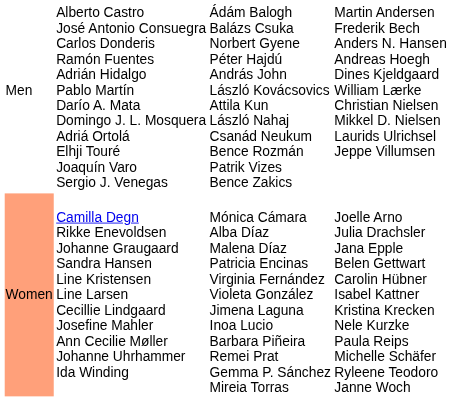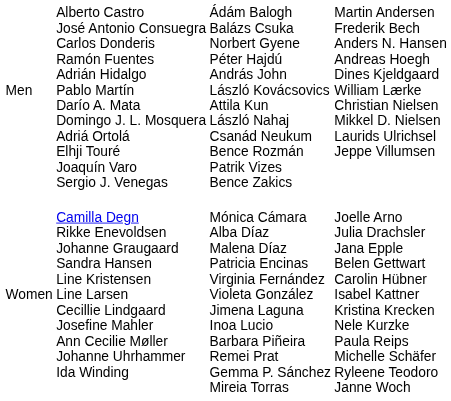(29, 294) lightsalmon background -> (29, 294) no background
